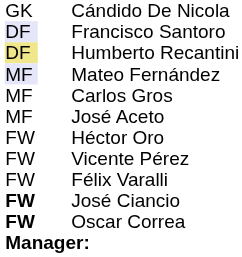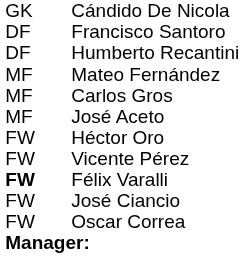(18, 32) lavender background -> (18, 32) no background
(18, 53) khaki background -> (18, 53) no background
(19, 74) lavender background -> (19, 74) no background
(20, 180) normal -> (20, 180) bold
(20, 201) bold -> (20, 201) normal
(20, 222) bold -> (20, 222) normal
